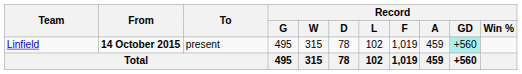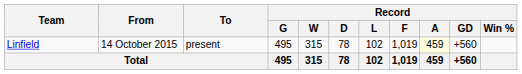(141, 45) bold -> (139, 45) normal
(435, 45) no background -> (435, 45) lightyellow background
(465, 45) paleturquoise background -> (465, 45) no background
